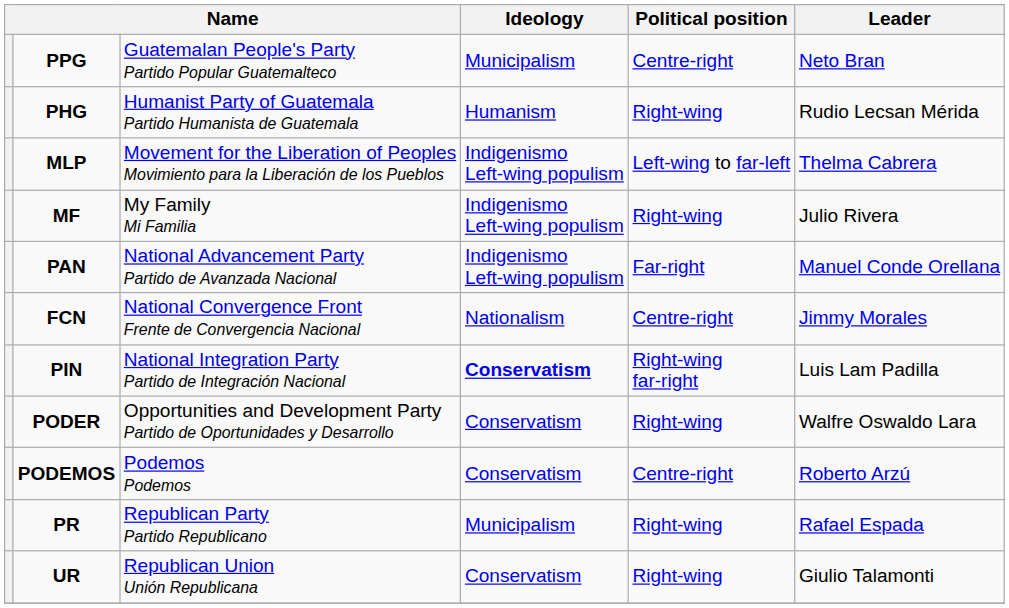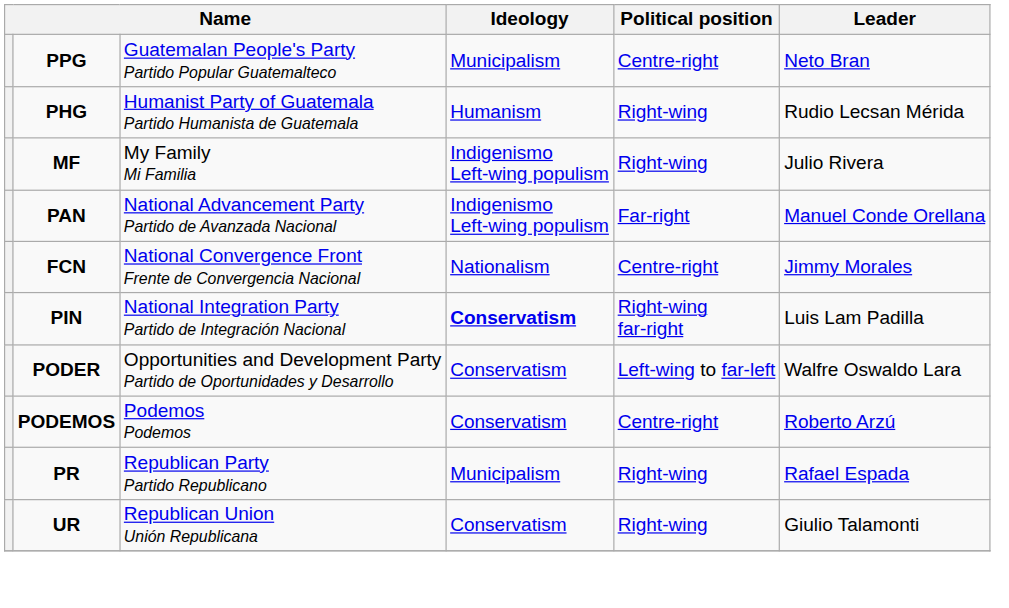- row: (66, 163)
(678, 421) Right-wing -> (697, 370) Left-wing to far-left
